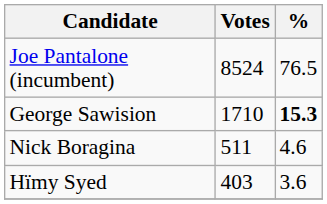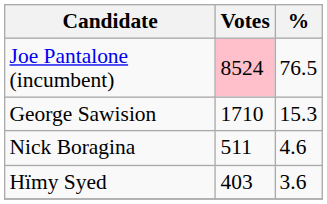(242, 67) no background -> (242, 67) pink background
(298, 113) bold -> (298, 113) normal
